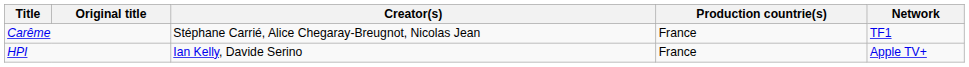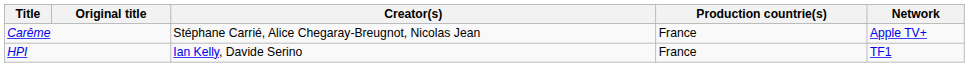(881, 33) TF1 -> (898, 33) Apple TV+
(898, 52) Apple TV+ -> (881, 52) TF1
